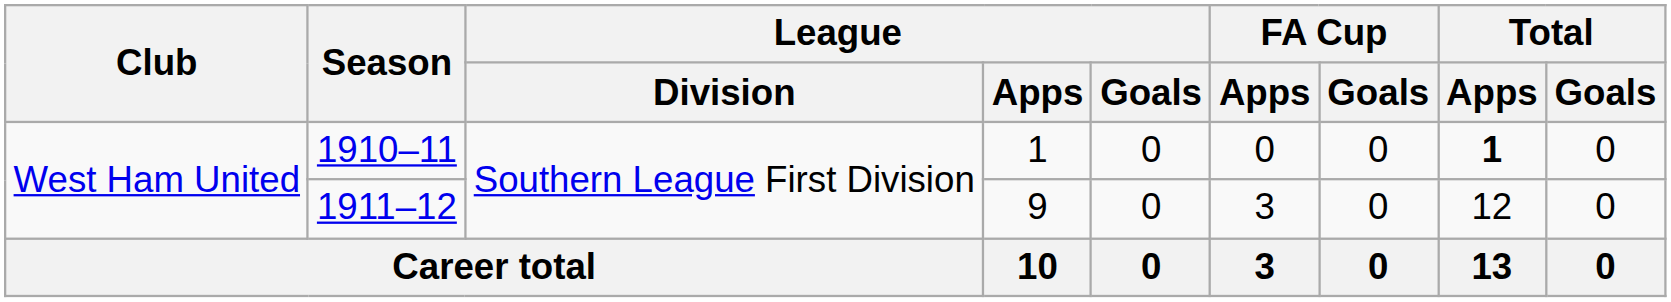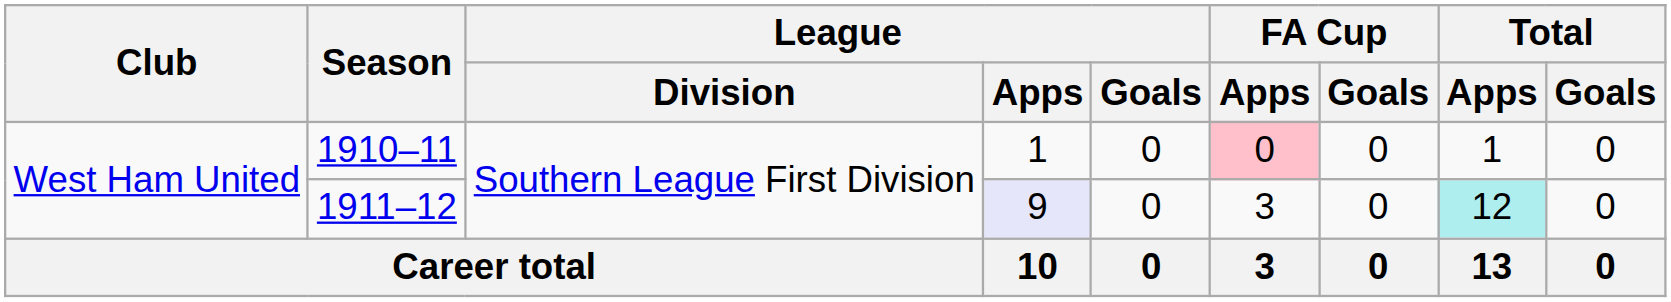(1265, 149) no background -> (1265, 149) pink background
(1492, 149) bold -> (1492, 149) normal
(1037, 207) no background -> (1037, 207) lavender background
(1492, 207) no background -> (1492, 207) paleturquoise background
